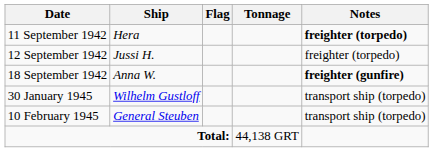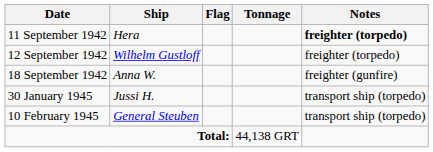(134, 55) Jussi H. -> (156, 55) Wilhelm Gustloff
(354, 75) bold -> (351, 75) normal
(156, 95) Wilhelm Gustloff -> (134, 95) Jussi H.
